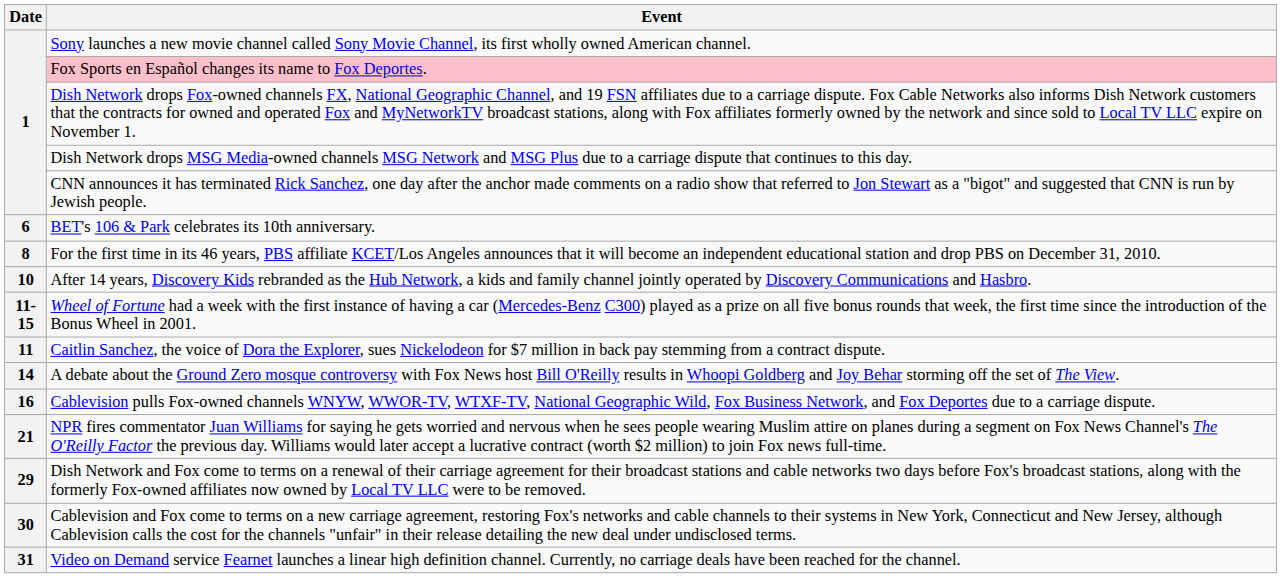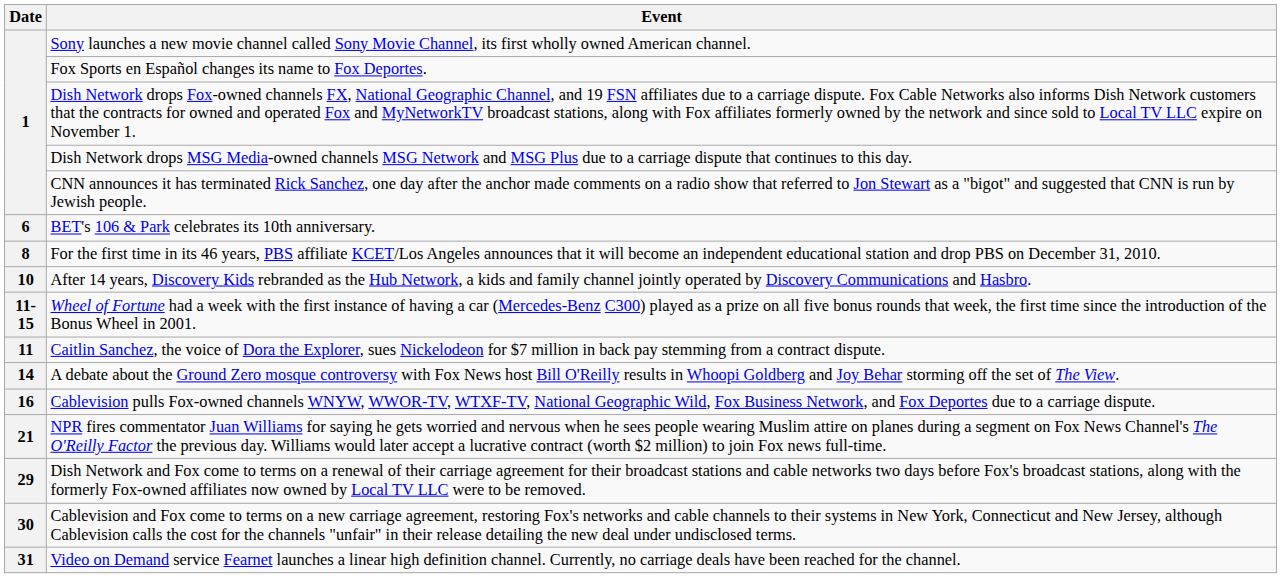(239, 69) pink background -> (239, 69) no background
